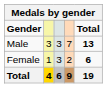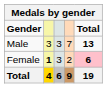(49, 60) normal -> (49, 60) bold
(88, 60) no background -> (88, 60) pink background
